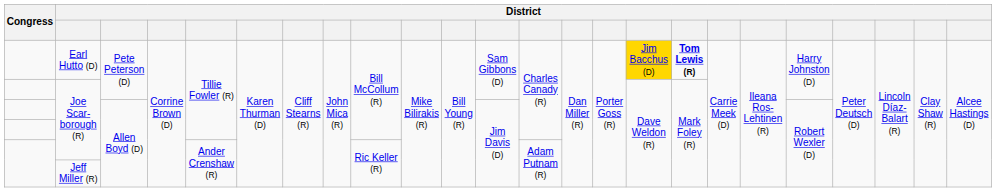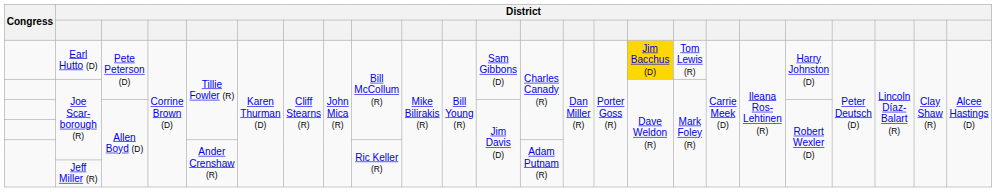(689, 59) bold -> (690, 59) normal
